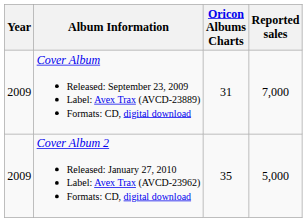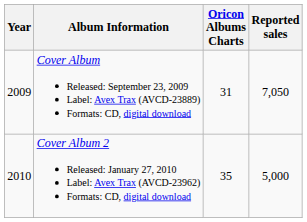(275, 92) 7,000 -> (275, 92) 7,050
(19, 175) 2009 -> (19, 175) 2010
